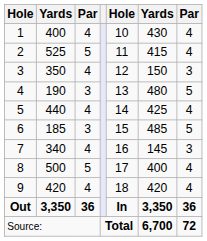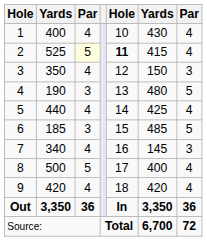(88, 52) no background -> (88, 52) lightyellow background
(122, 52) normal -> (122, 52) bold
